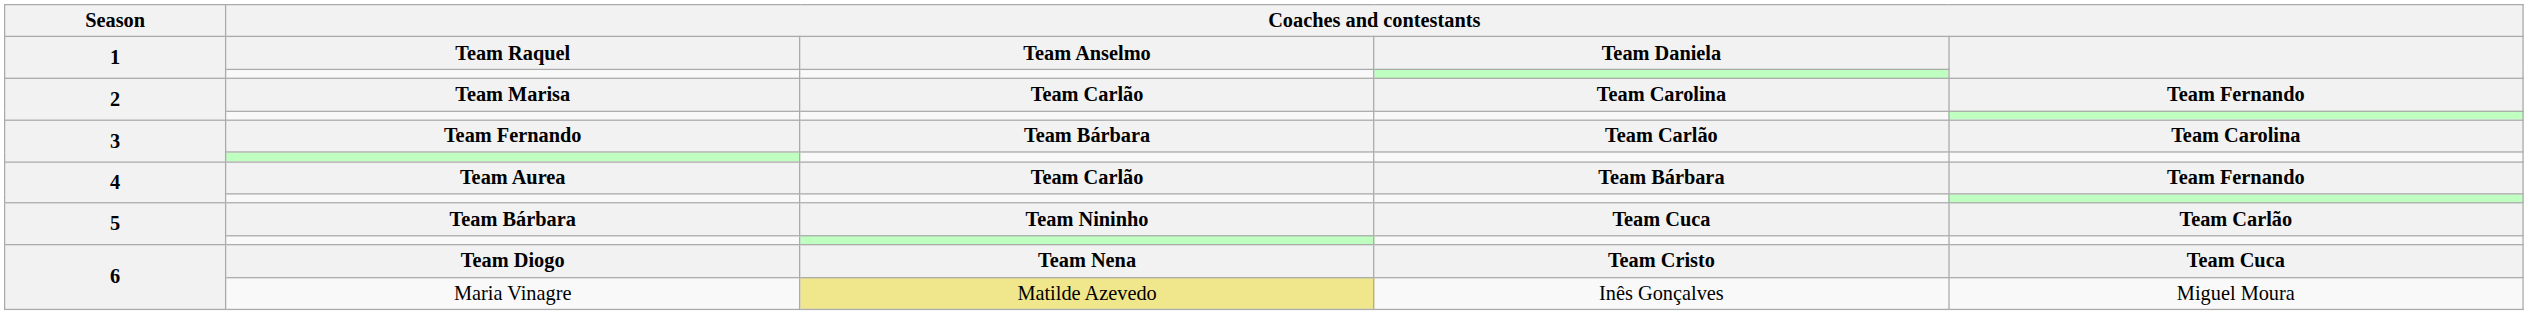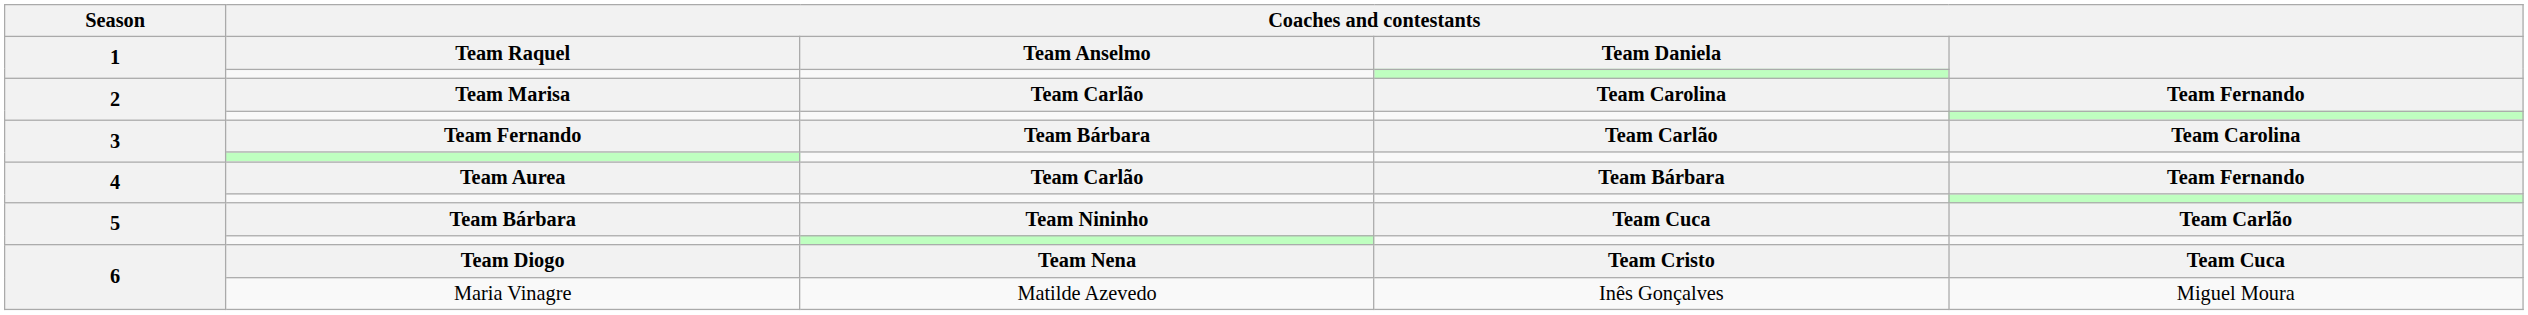(1087, 293) khaki background -> (1087, 293) no background
